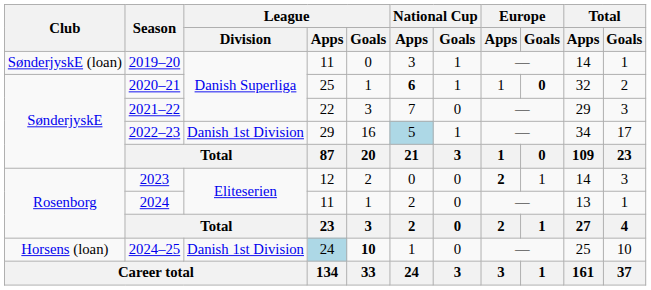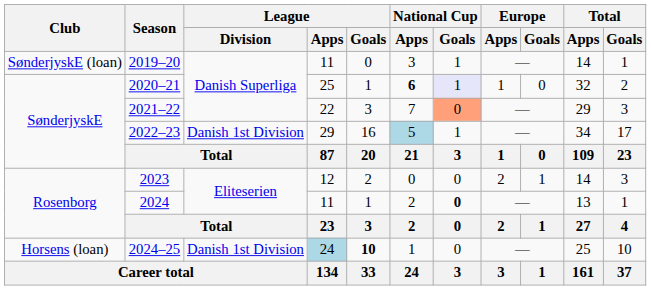(457, 86) no background -> (457, 86) lavender background
(542, 86) bold -> (542, 86) normal
(457, 109) no background -> (457, 109) lightsalmon background
(501, 179) bold -> (501, 179) normal
(457, 202) normal -> (457, 202) bold
